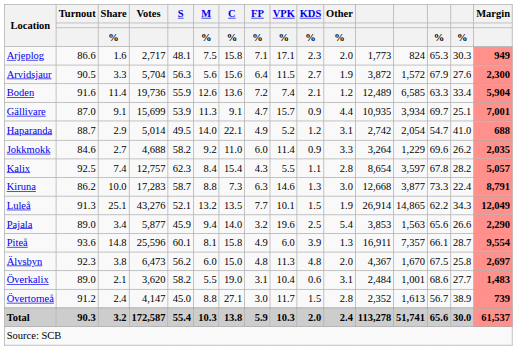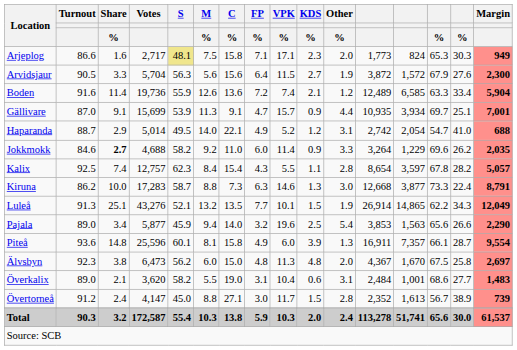(182, 56) no background -> (182, 56) khaki background
(120, 149) normal -> (120, 149) bold
